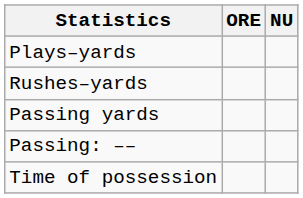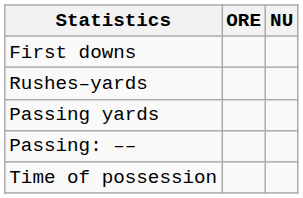+ row: (73, 52)
- row: (73, 52)
